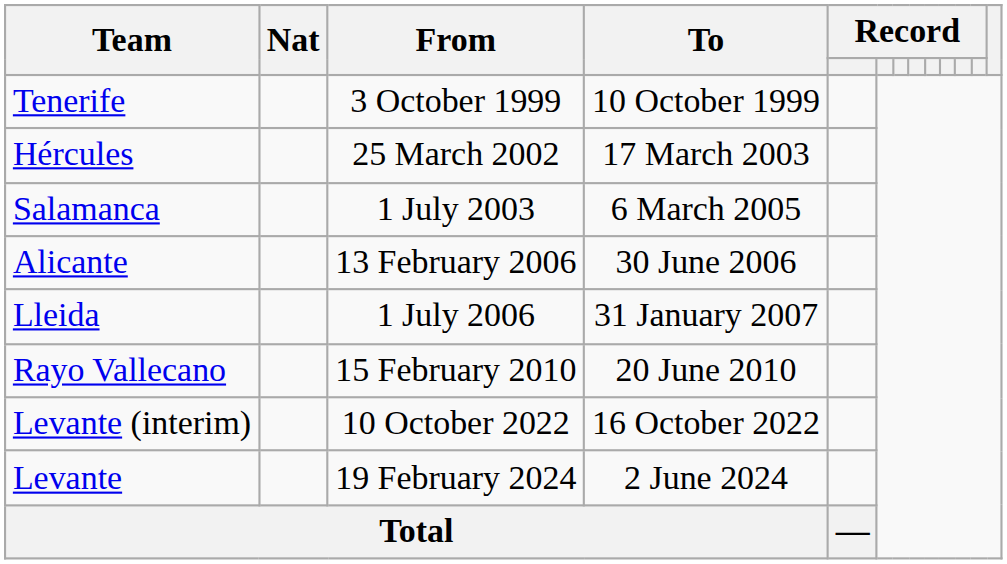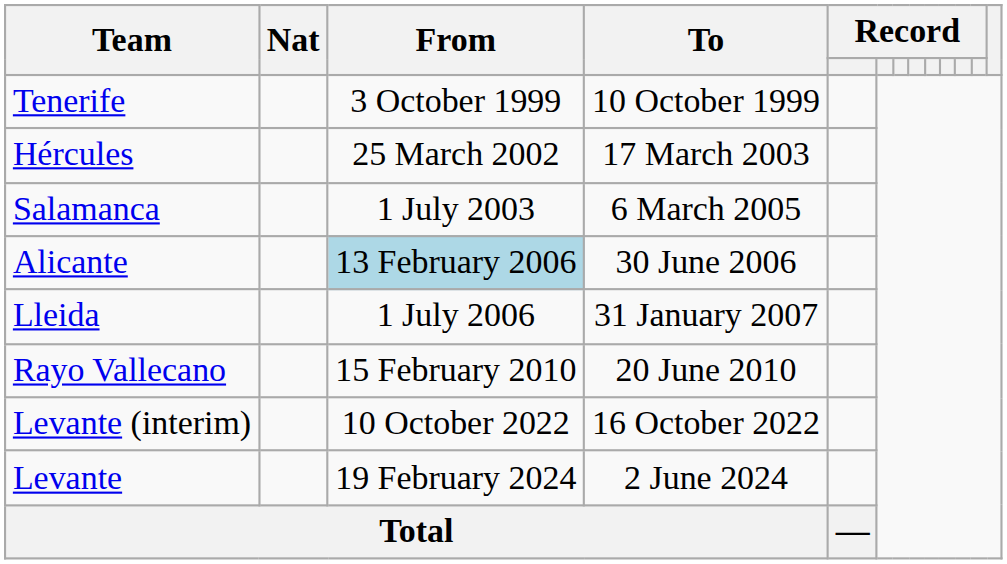(456, 262) no background -> (456, 262) lightblue background
